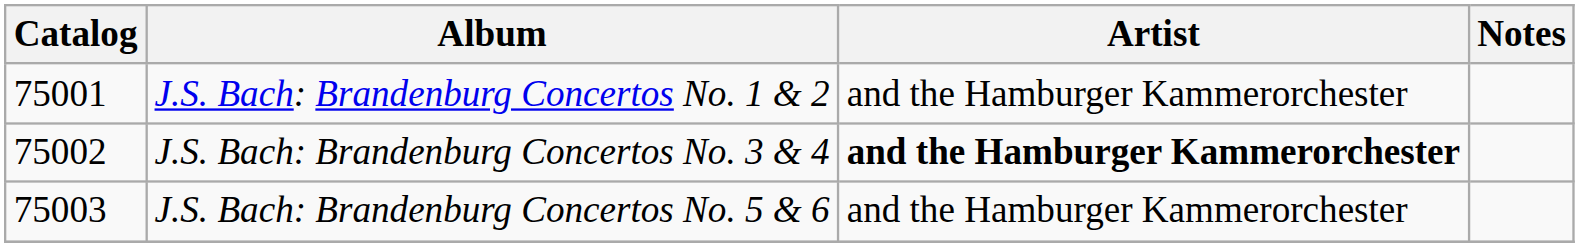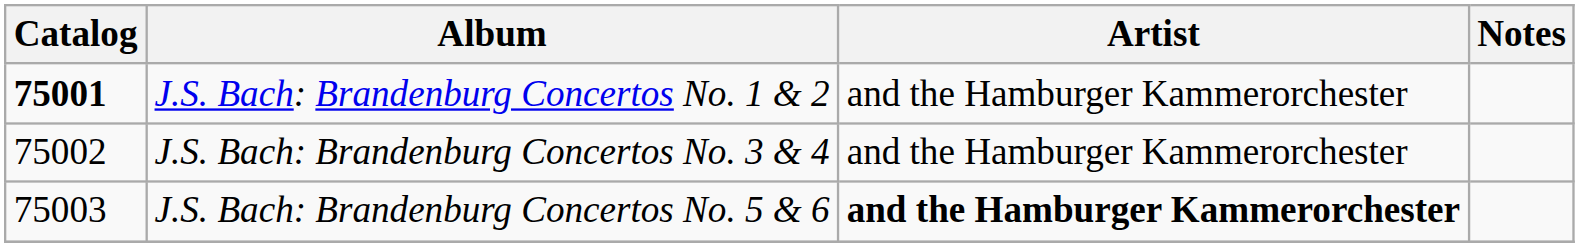(60, 92) normal -> (60, 92) bold
(1153, 151) bold -> (1127, 151) normal
(1127, 210) normal -> (1153, 210) bold
